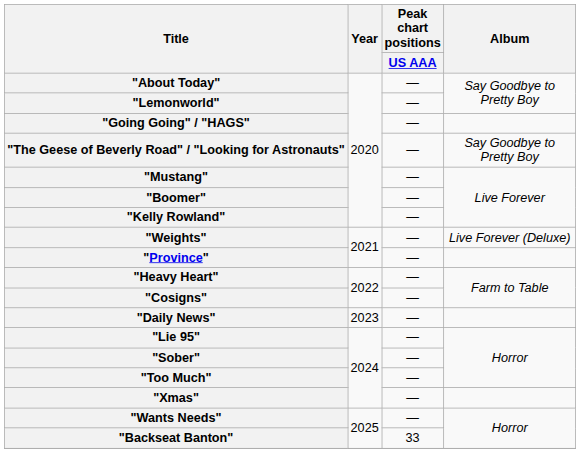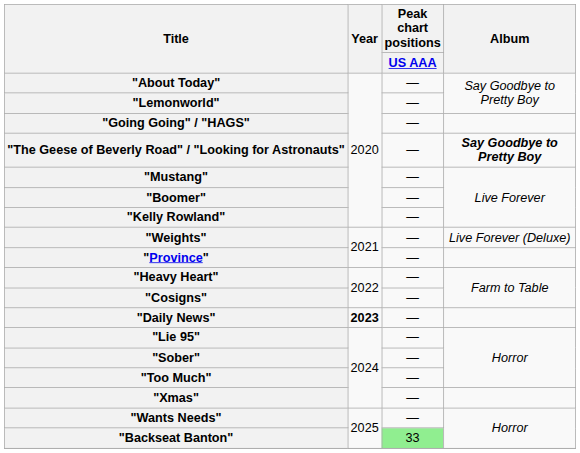(510, 150) normal -> (510, 150) bold
(365, 317) normal -> (365, 317) bold
(413, 438) no background -> (413, 438) lightgreen background
